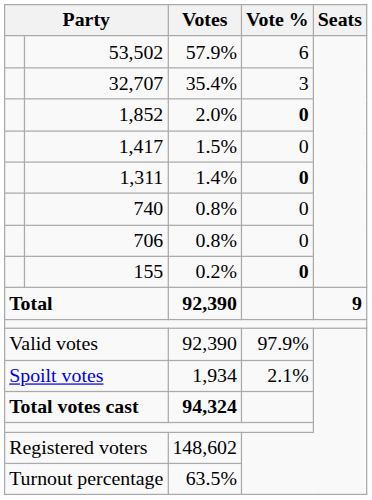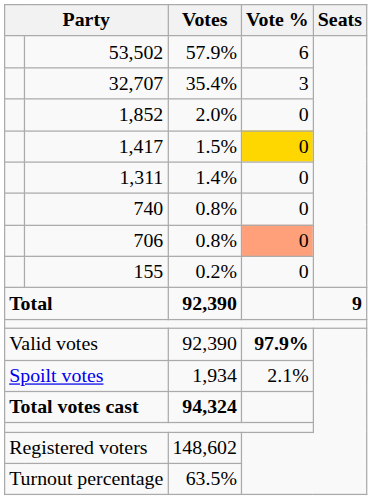(304, 114) bold -> (304, 114) normal
(304, 146) no background -> (304, 146) gold background
(304, 177) bold -> (304, 177) normal
(304, 240) no background -> (304, 240) lightsalmon background
(304, 271) bold -> (304, 271) normal
(283, 344) normal -> (281, 344) bold
